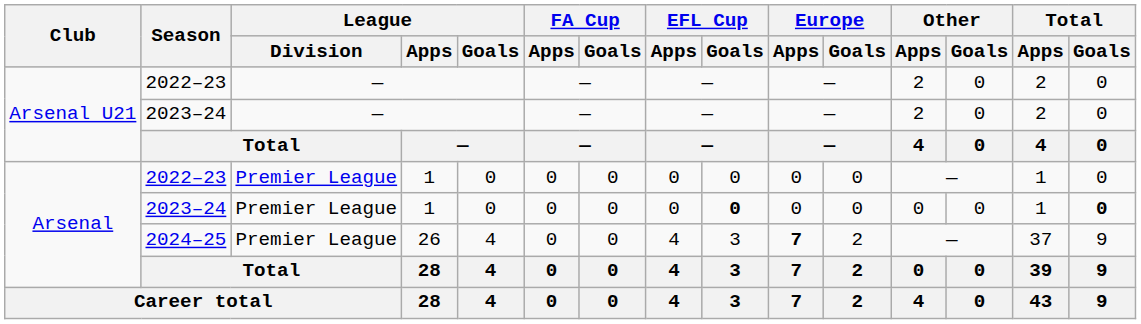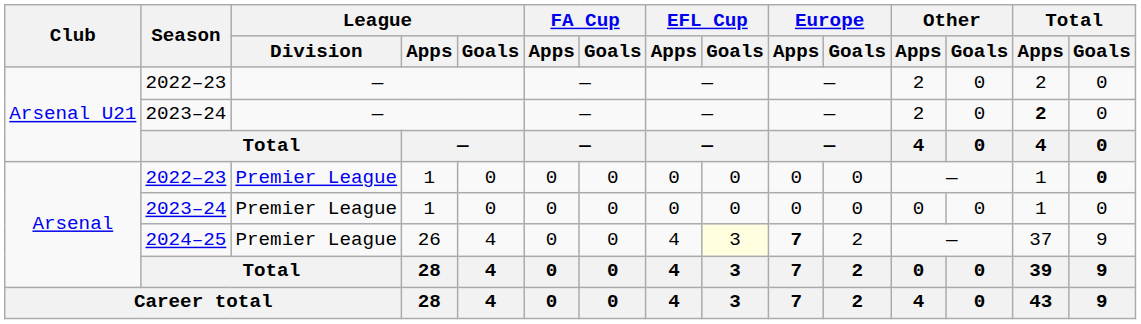(1041, 114) normal -> (1041, 114) bold
(1102, 177) normal -> (1102, 177) bold
(735, 209) bold -> (735, 209) normal
(1102, 209) bold -> (1102, 209) normal
(735, 240) no background -> (735, 240) lightyellow background
